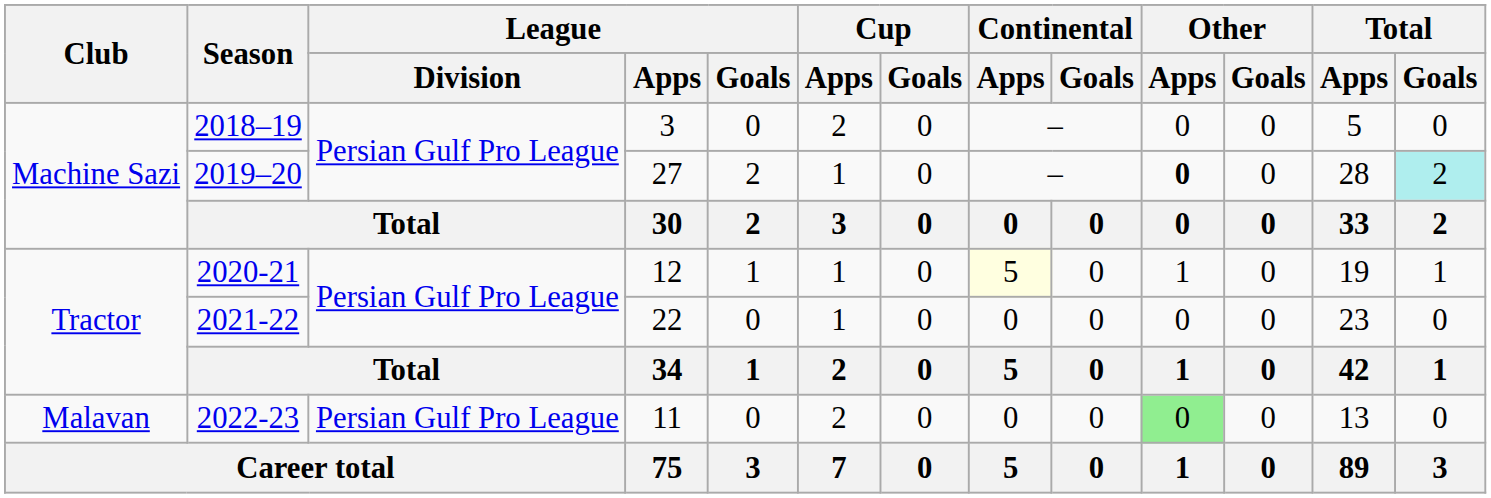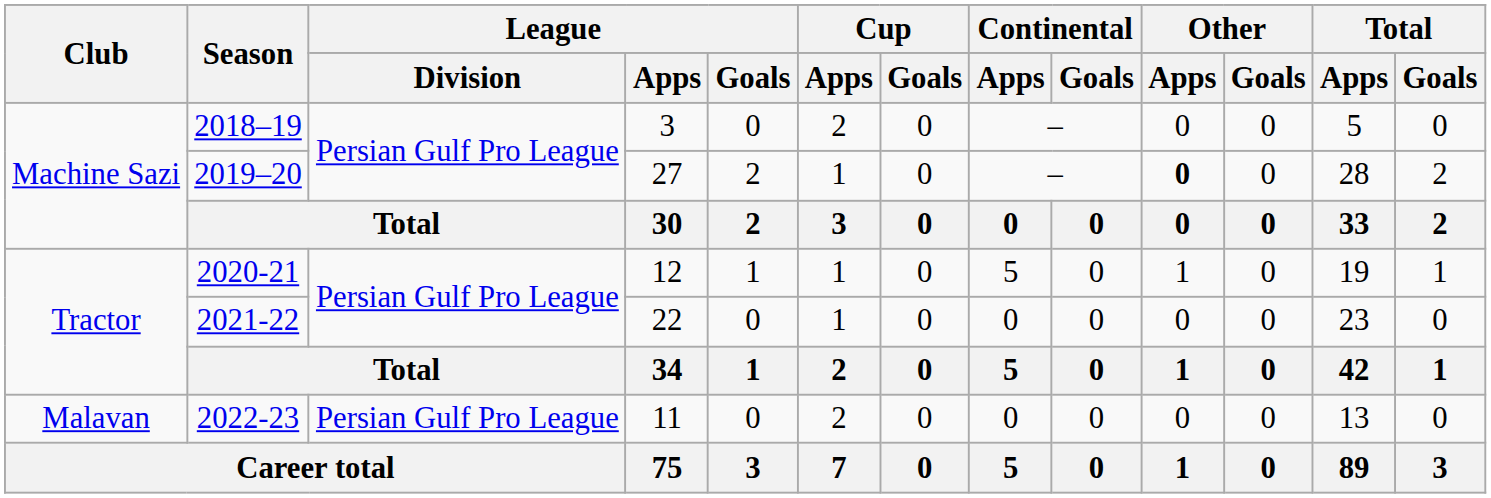(1440, 175) paleturquoise background -> (1440, 175) no background
(1011, 272) lightyellow background -> (1011, 272) no background
(1182, 418) lightgreen background -> (1182, 418) no background
